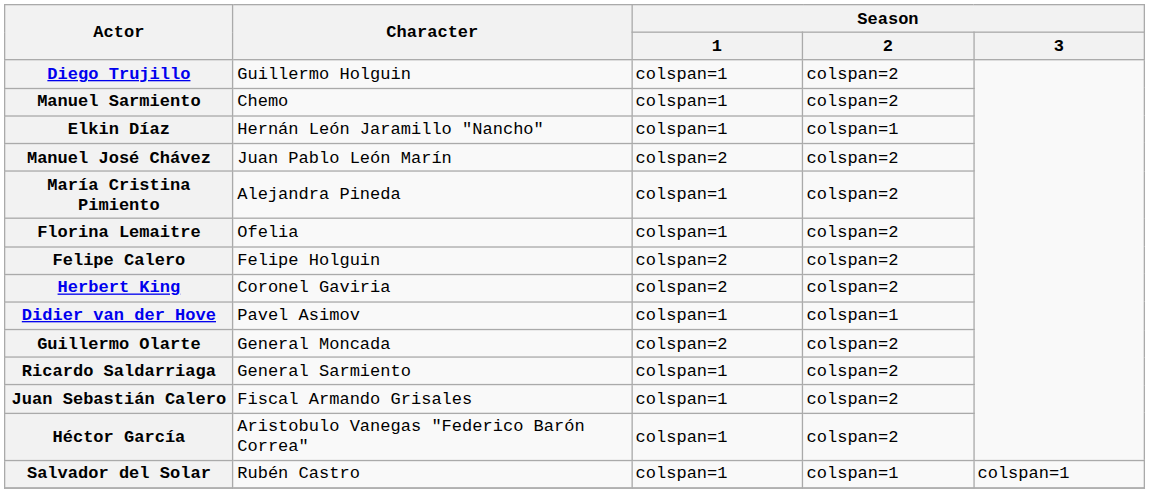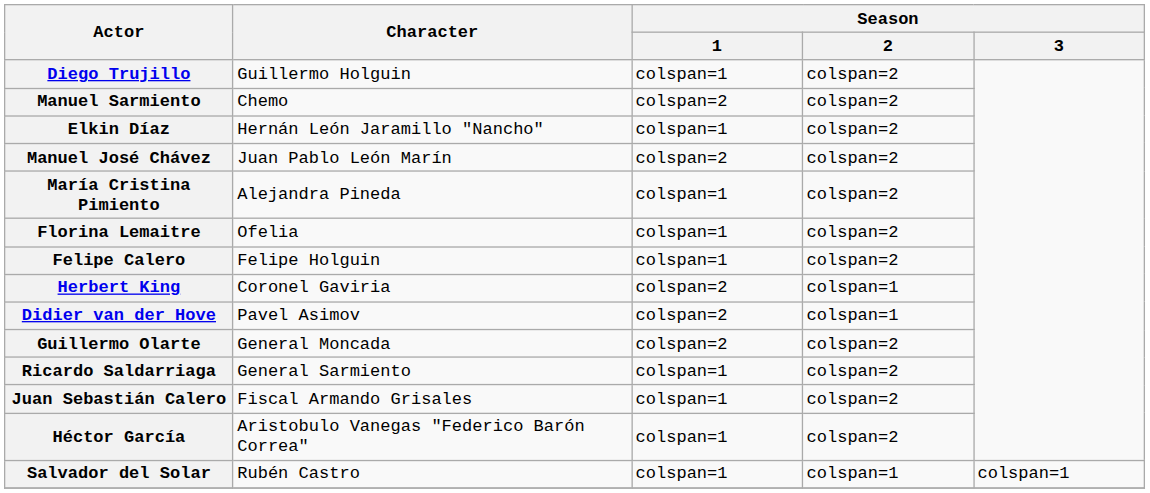(682, 102) colspan=1 -> (682, 102) colspan=2
(852, 130) colspan=1 -> (852, 130) colspan=2
(682, 260) colspan=2 -> (682, 260) colspan=1
(852, 288) colspan=2 -> (852, 288) colspan=1
(682, 316) colspan=1 -> (682, 316) colspan=2
